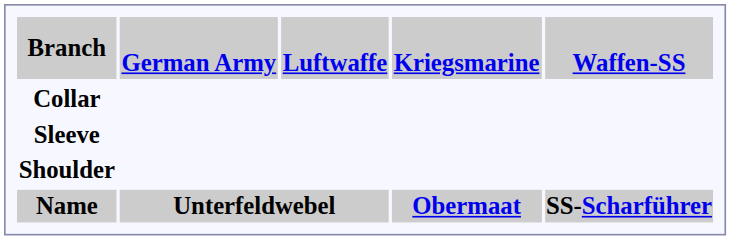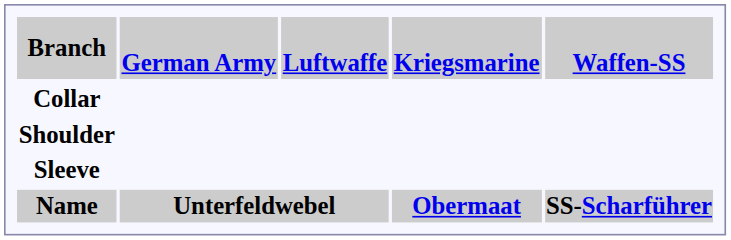rows swapped: (67, 169) <-> (67, 134)
